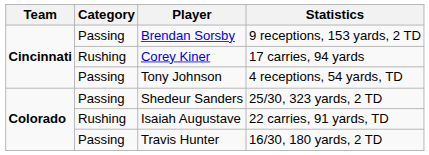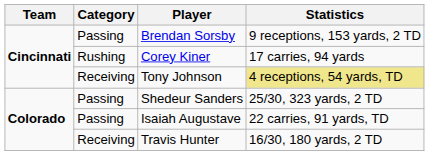(101, 77) Passing -> (106, 77) Receiving
(326, 77) no background -> (326, 77) khaki background
(102, 119) Rushing -> (101, 119) Passing
(101, 139) Passing -> (106, 139) Receiving
